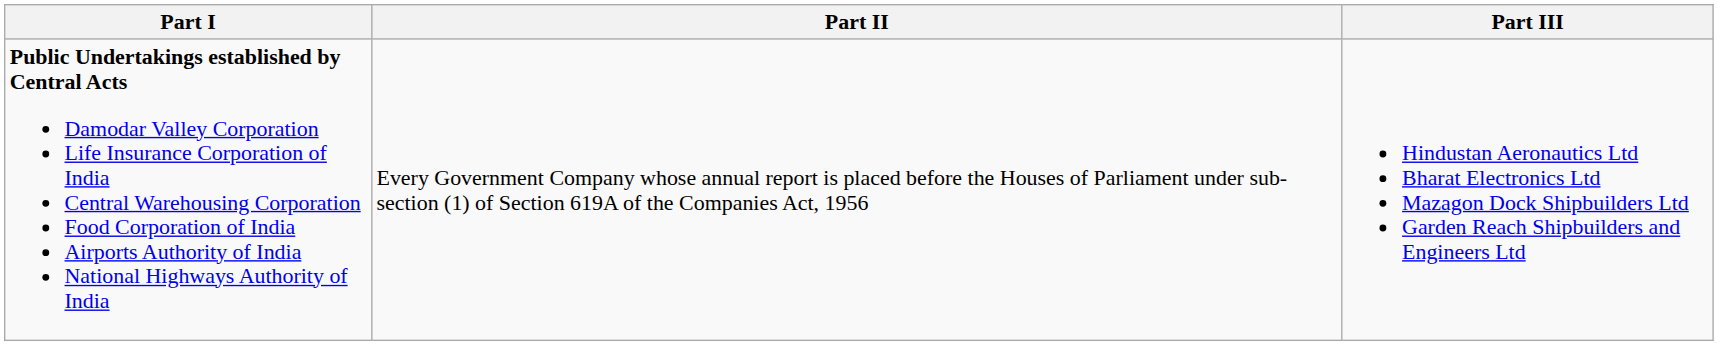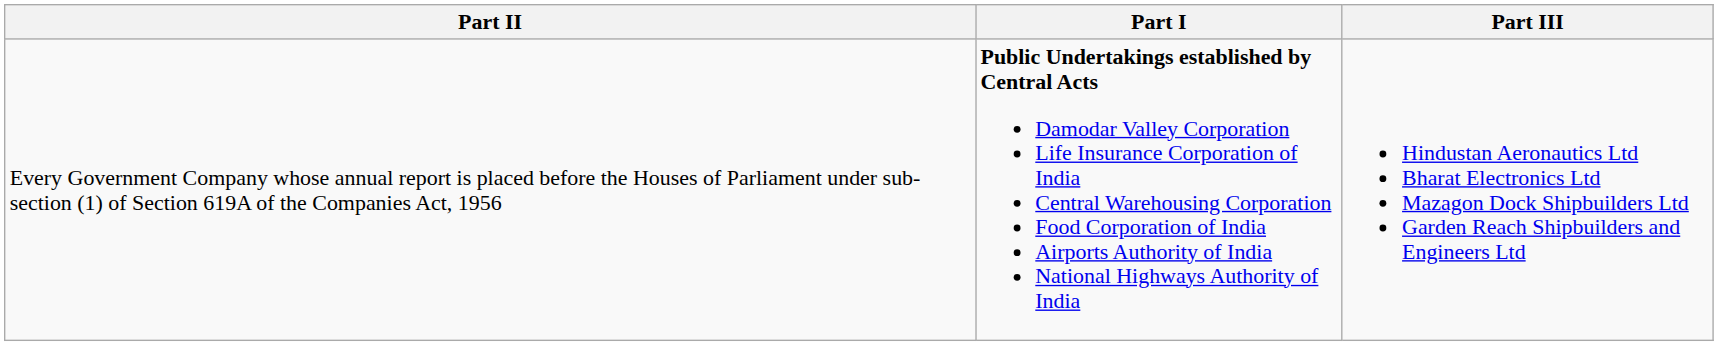columns swapped: (188, 21) <-> (857, 21)
